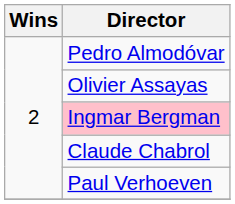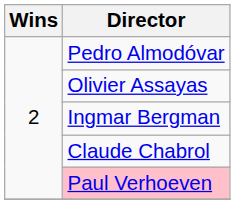(144, 118) pink background -> (144, 118) no background
(140, 183) no background -> (140, 183) pink background
